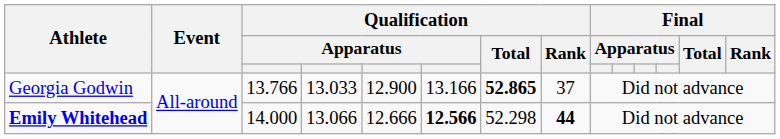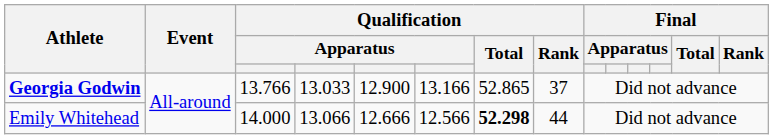(71, 88) normal -> (75, 88) bold
(511, 88) bold -> (504, 88) normal
(78, 118) bold -> (74, 118) normal
(451, 118) bold -> (444, 118) normal
(511, 118) normal -> (504, 118) bold
(565, 118) bold -> (559, 118) normal
